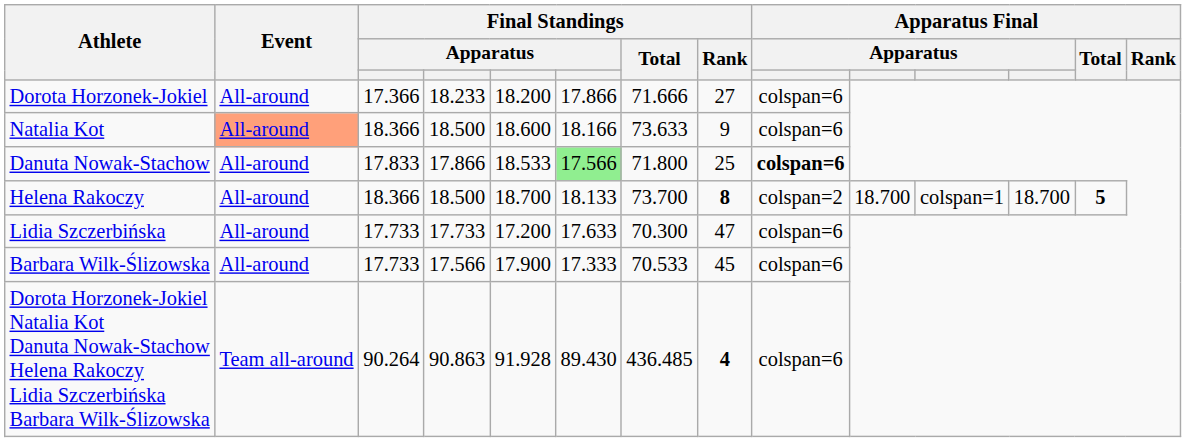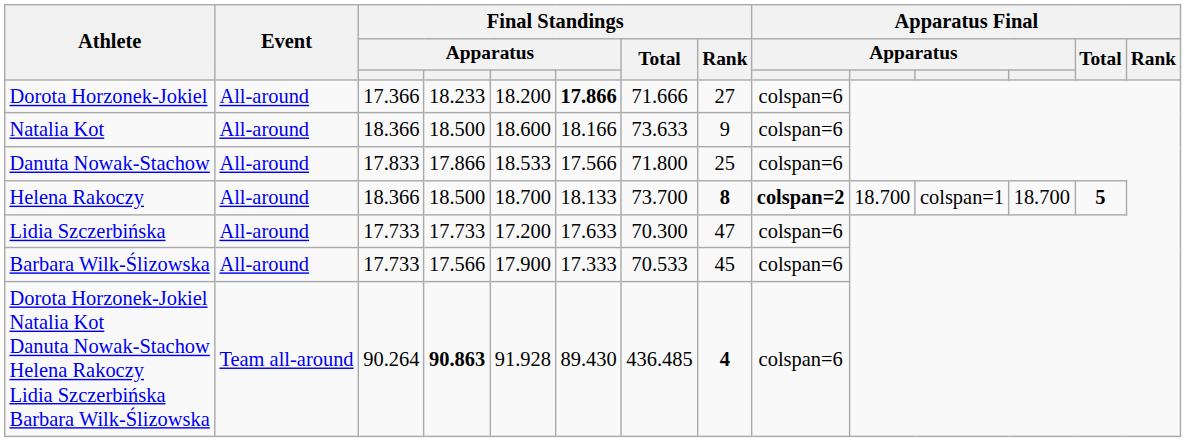(589, 96) normal -> (589, 96) bold
(264, 130) lightsalmon background -> (264, 130) no background
(589, 164) lightgreen background -> (589, 164) no background
(801, 164) bold -> (801, 164) normal
(801, 197) normal -> (801, 197) bold
(457, 359) normal -> (457, 359) bold
